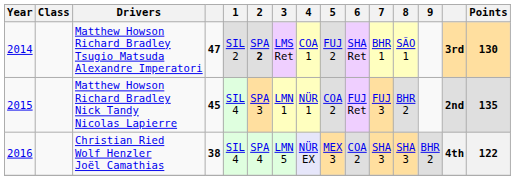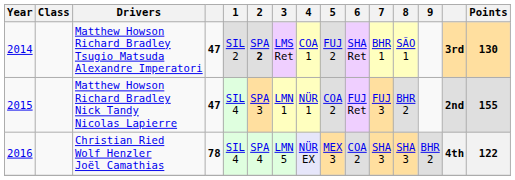(214, 105) 45 -> (214, 105) 47
(488, 105) 135 -> (488, 105) 155
(214, 154) 38 -> (214, 154) 78
